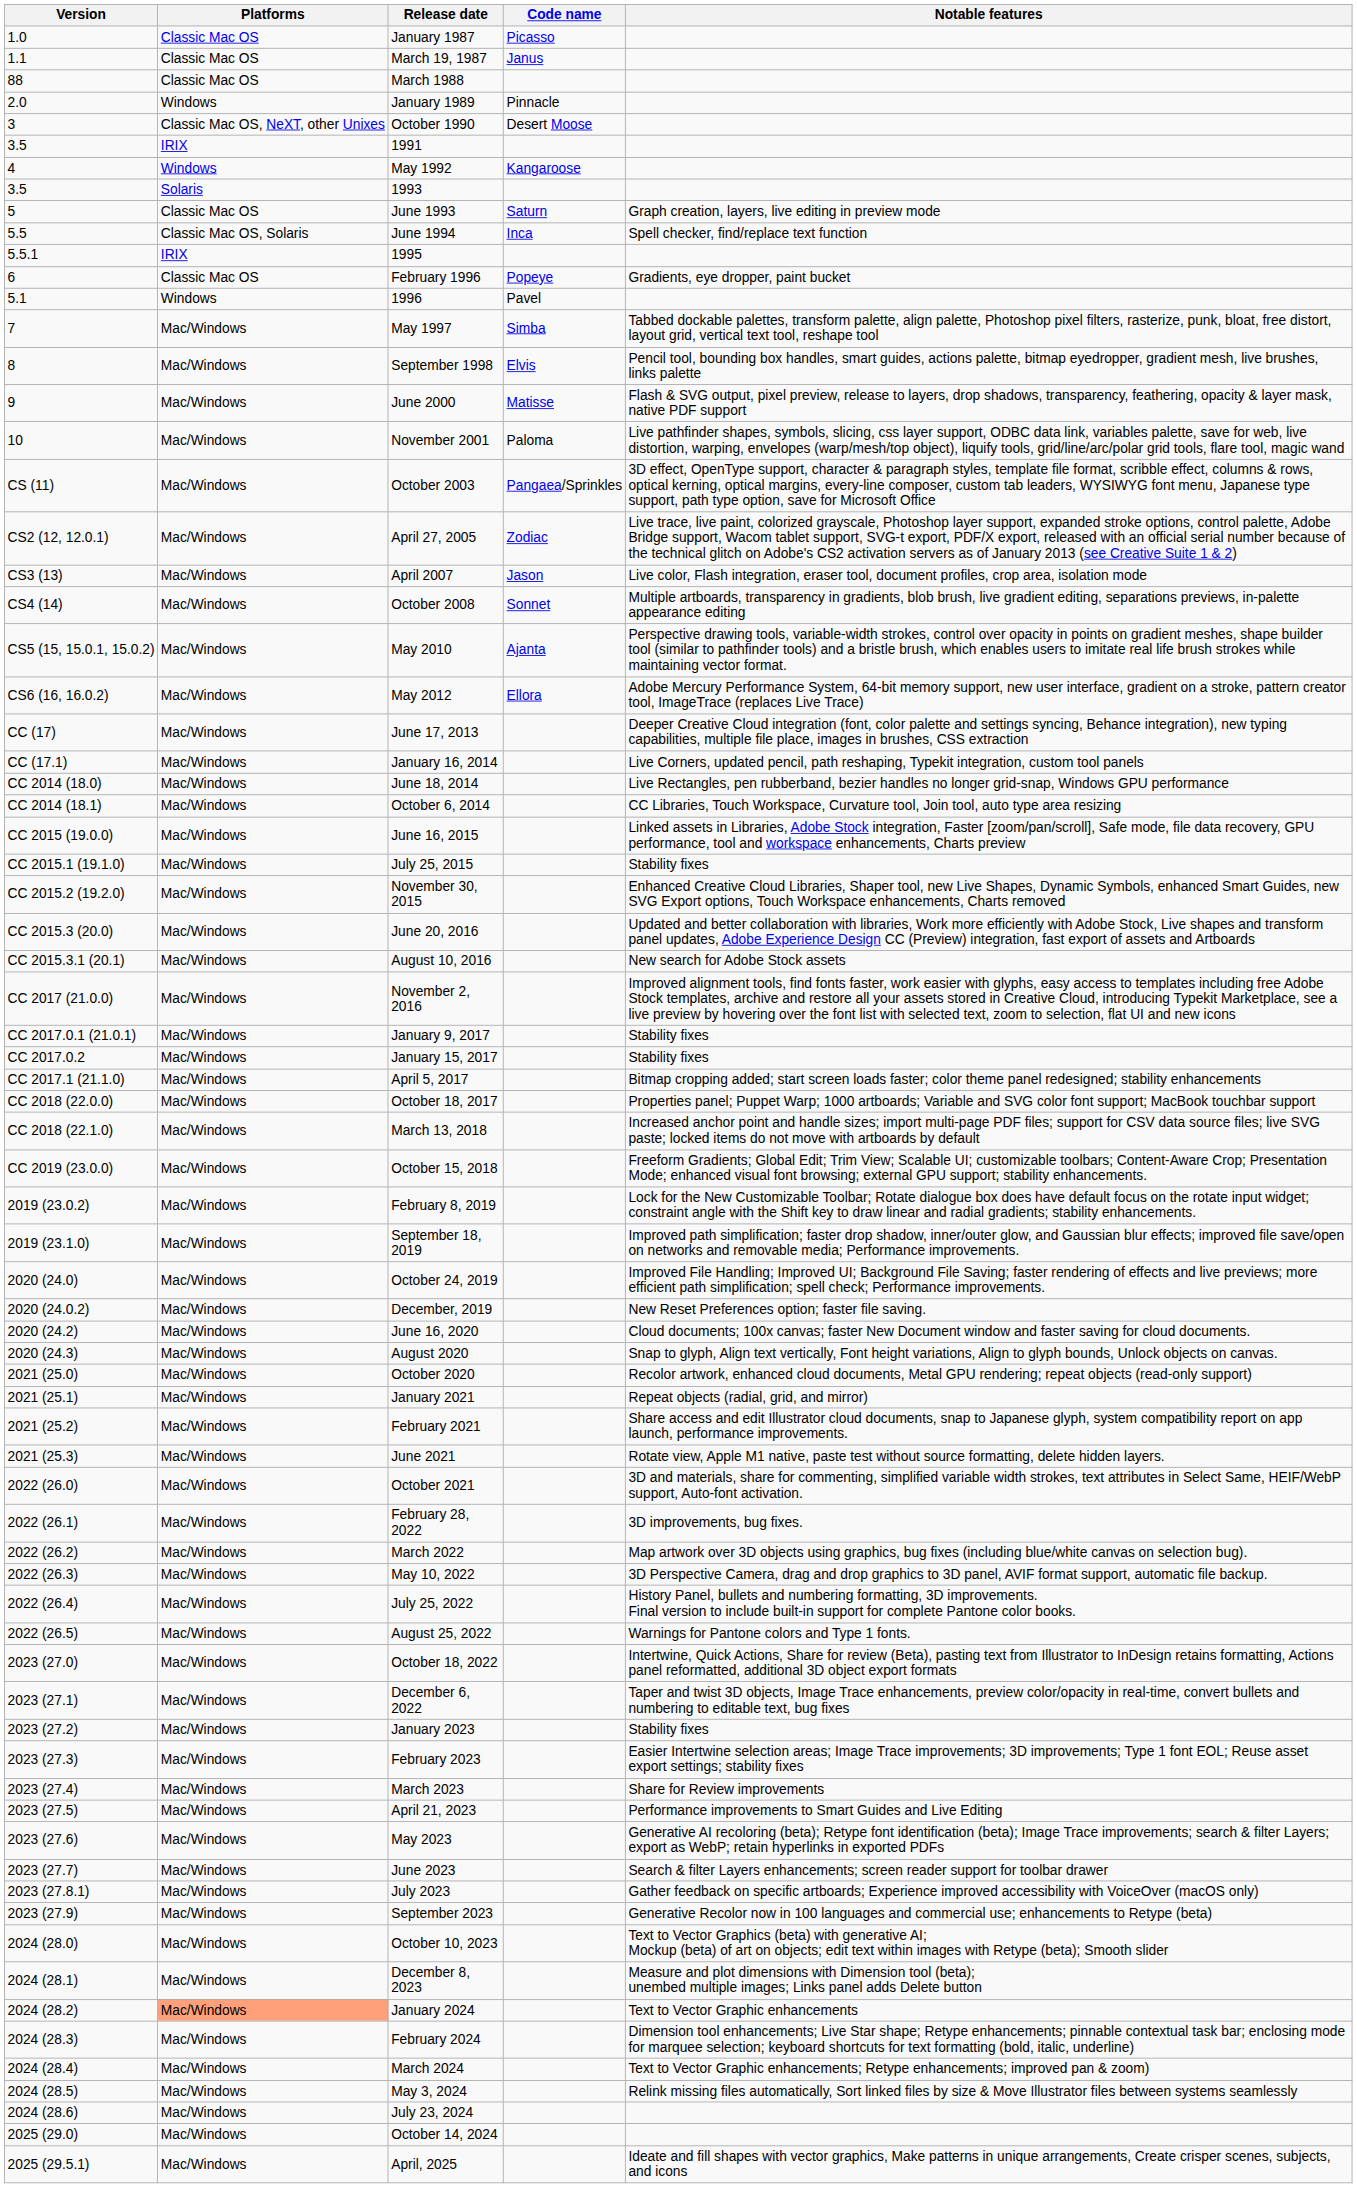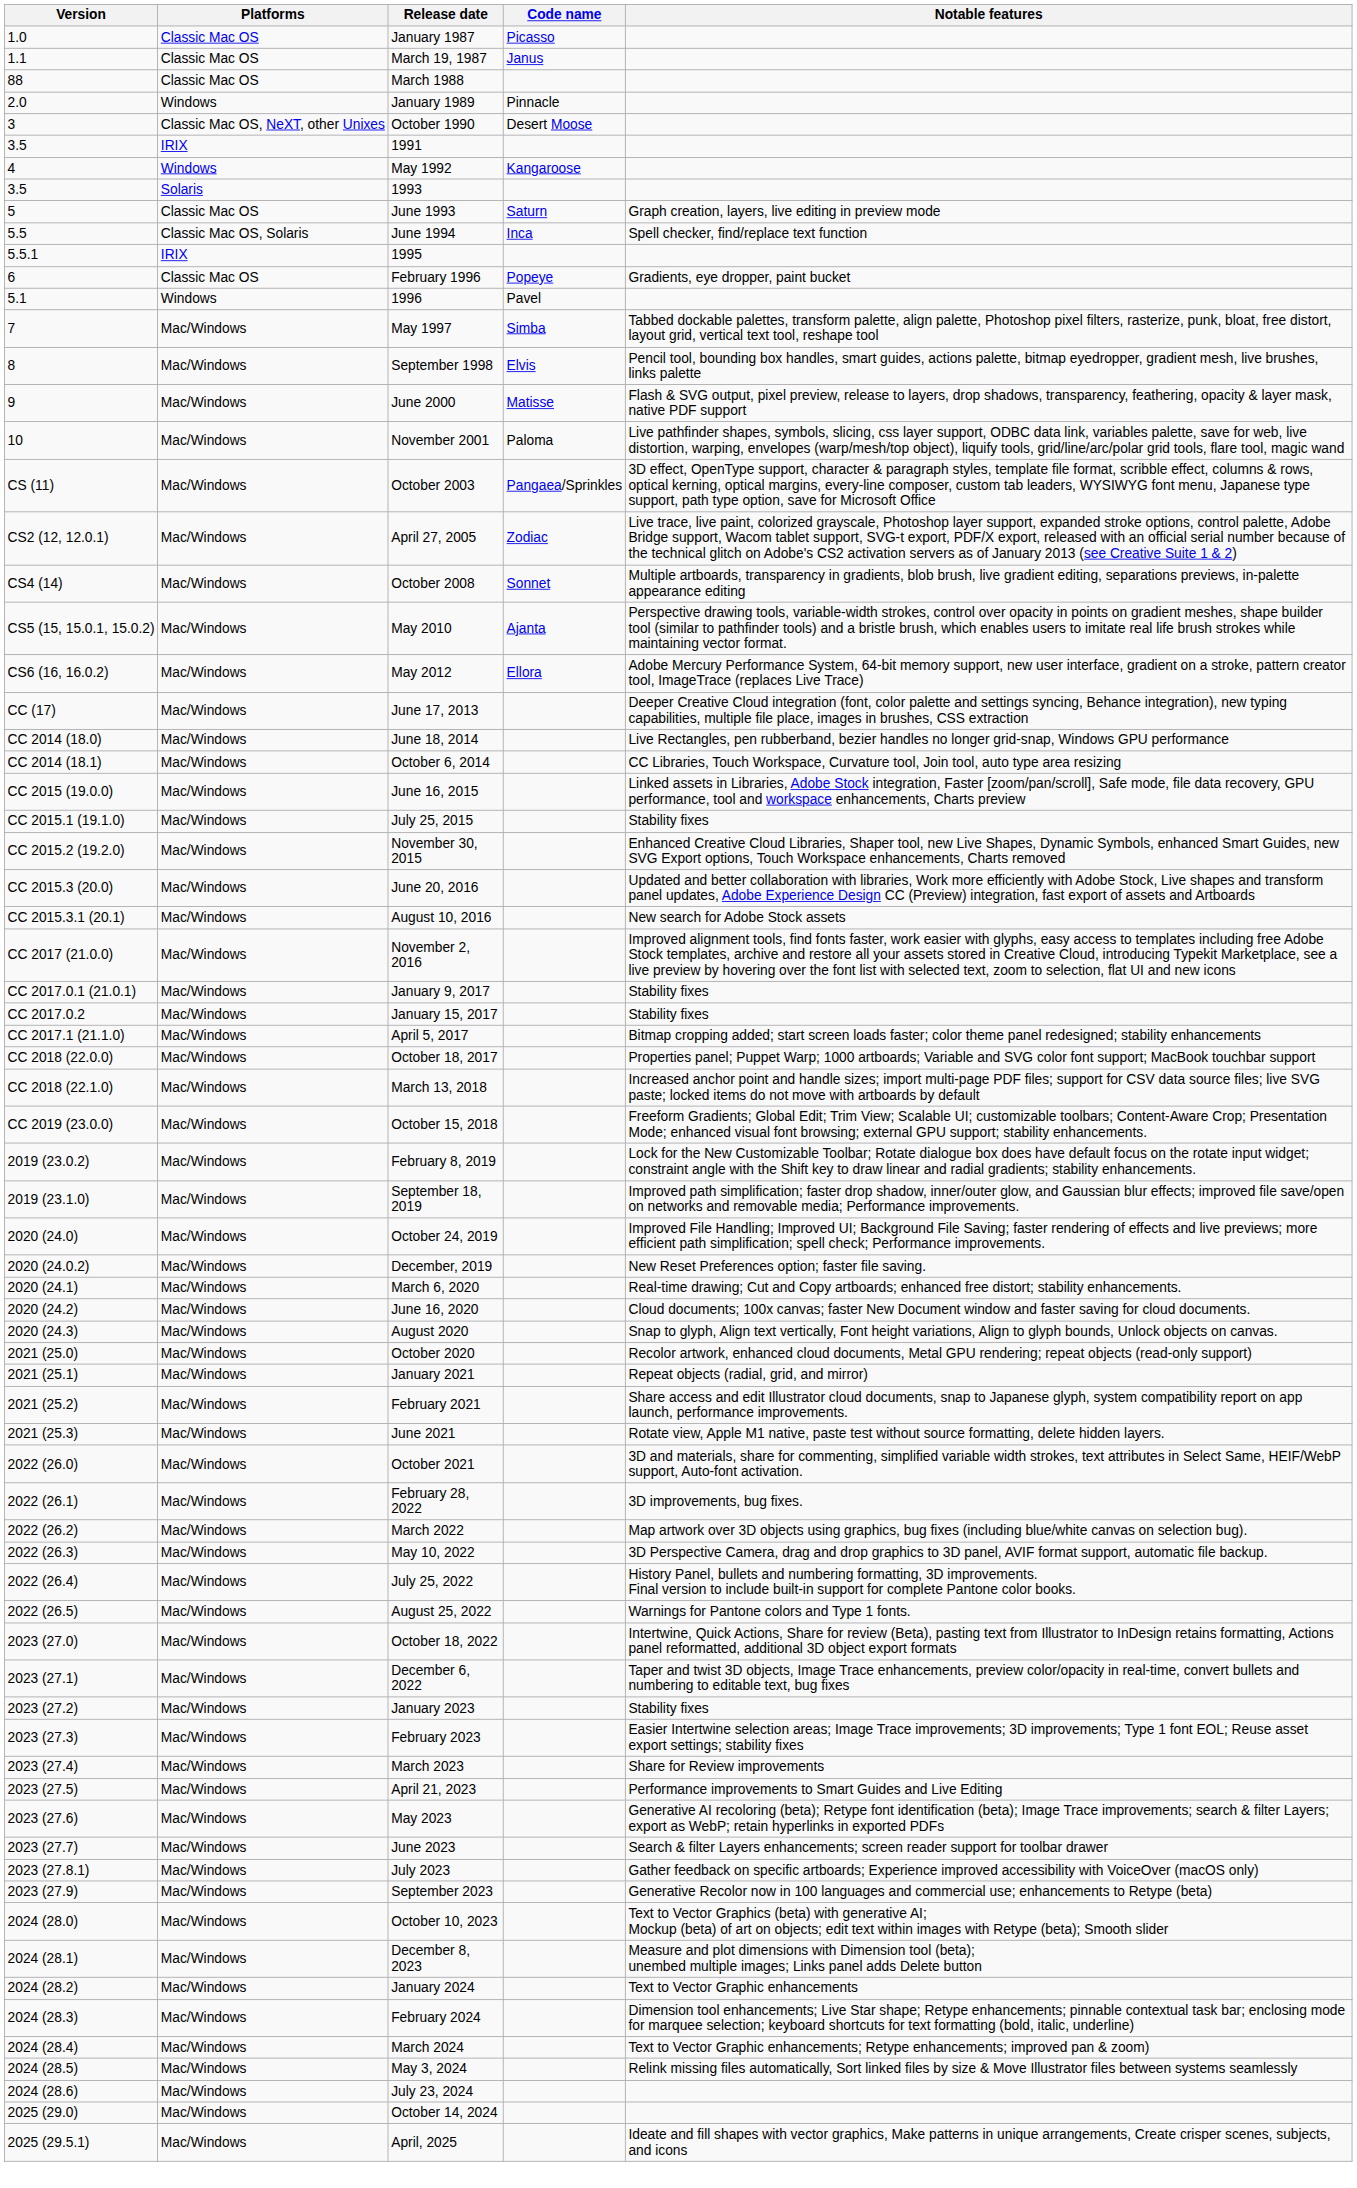- row: (422, 575)
- row: (444, 762)
+ row: (435, 1287)
(204, 2010) lightsalmon background -> (204, 1988) no background
